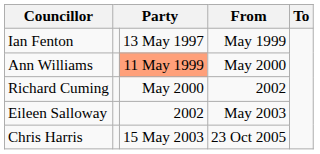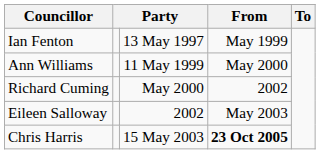(164, 64) lightsalmon background -> (164, 64) no background
(249, 137) normal -> (249, 137) bold
